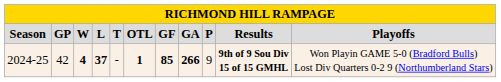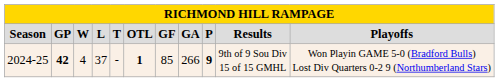(63, 60) normal -> (63, 60) bold
(83, 60) bold -> (83, 60) normal
(101, 60) bold -> (101, 60) normal
(167, 60) bold -> (167, 60) normal
(190, 60) bold -> (190, 60) normal
(209, 60) normal -> (209, 60) bold
(254, 60) bold -> (253, 61) normal
